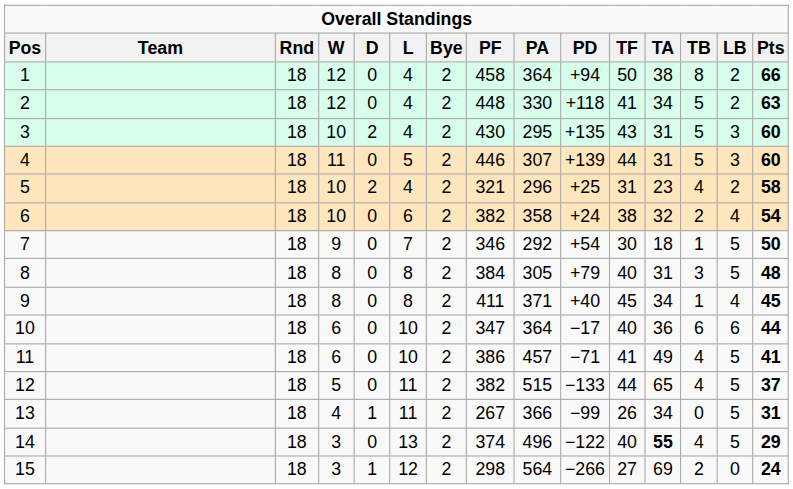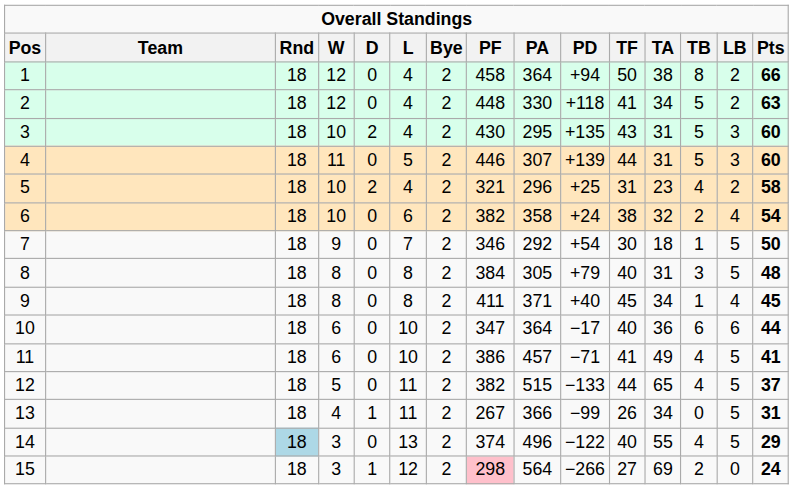(297, 441) no background -> (297, 441) lightblue background
(663, 441) bold -> (663, 441) normal
(490, 470) no background -> (490, 470) pink background
